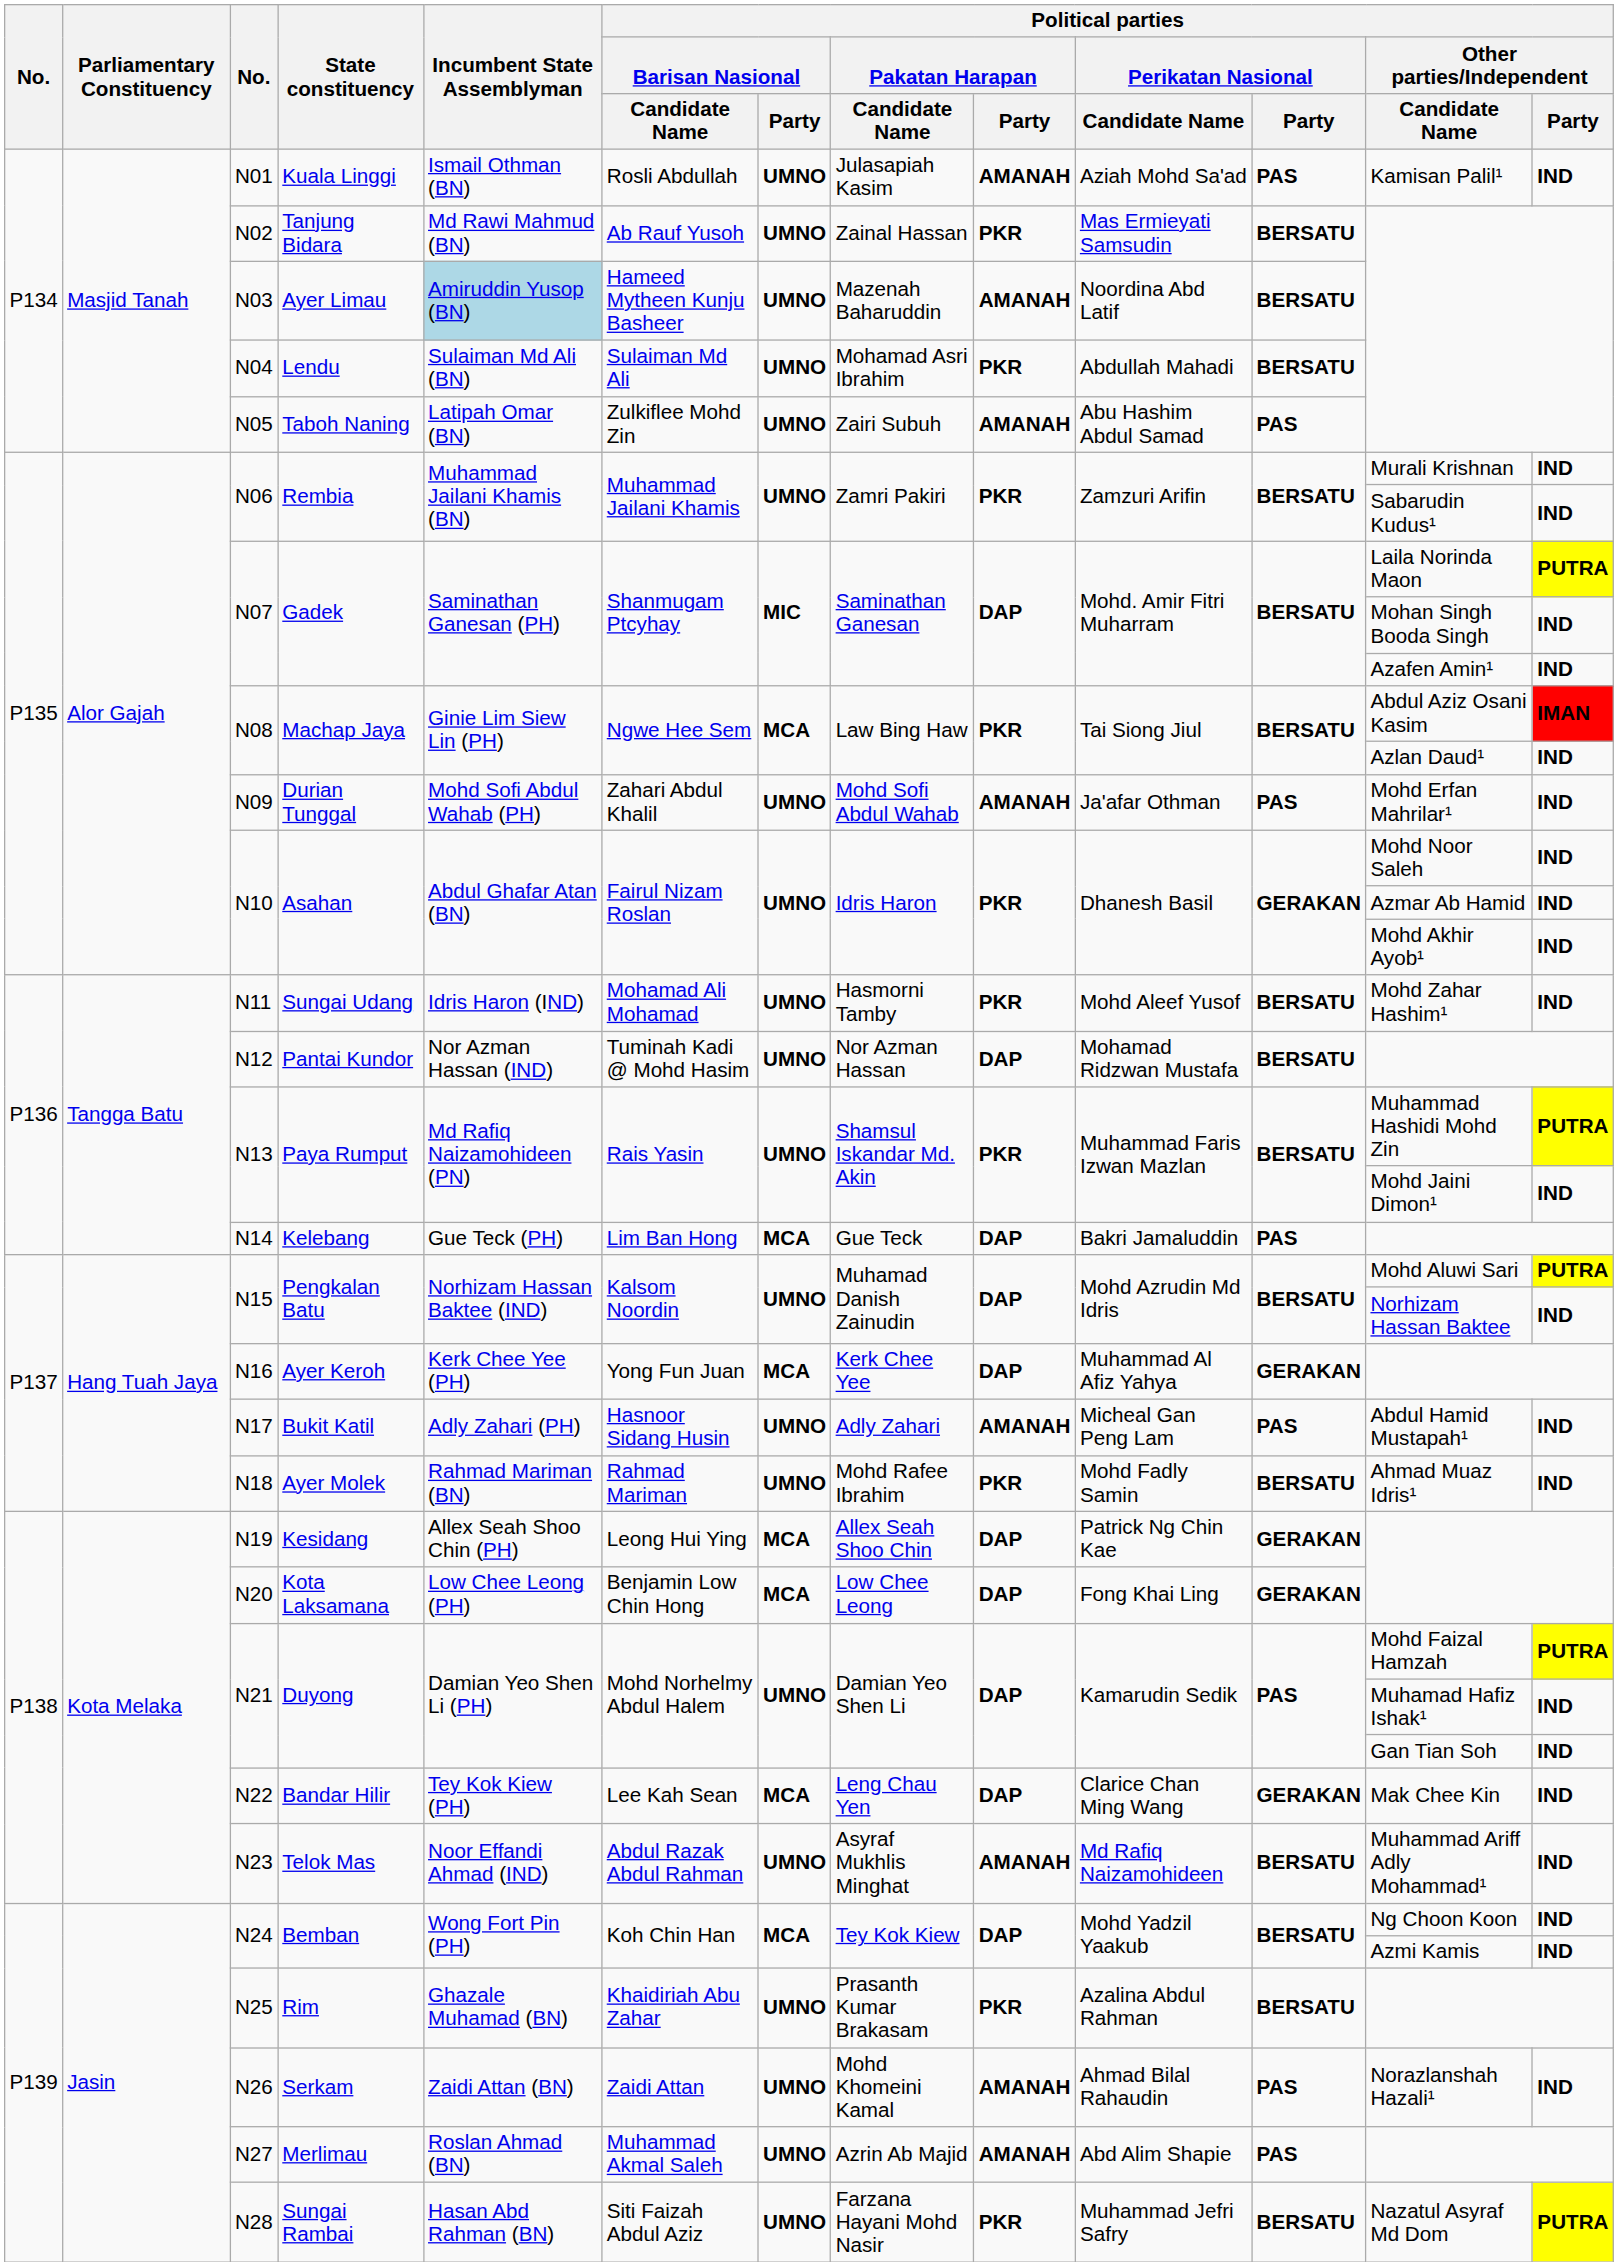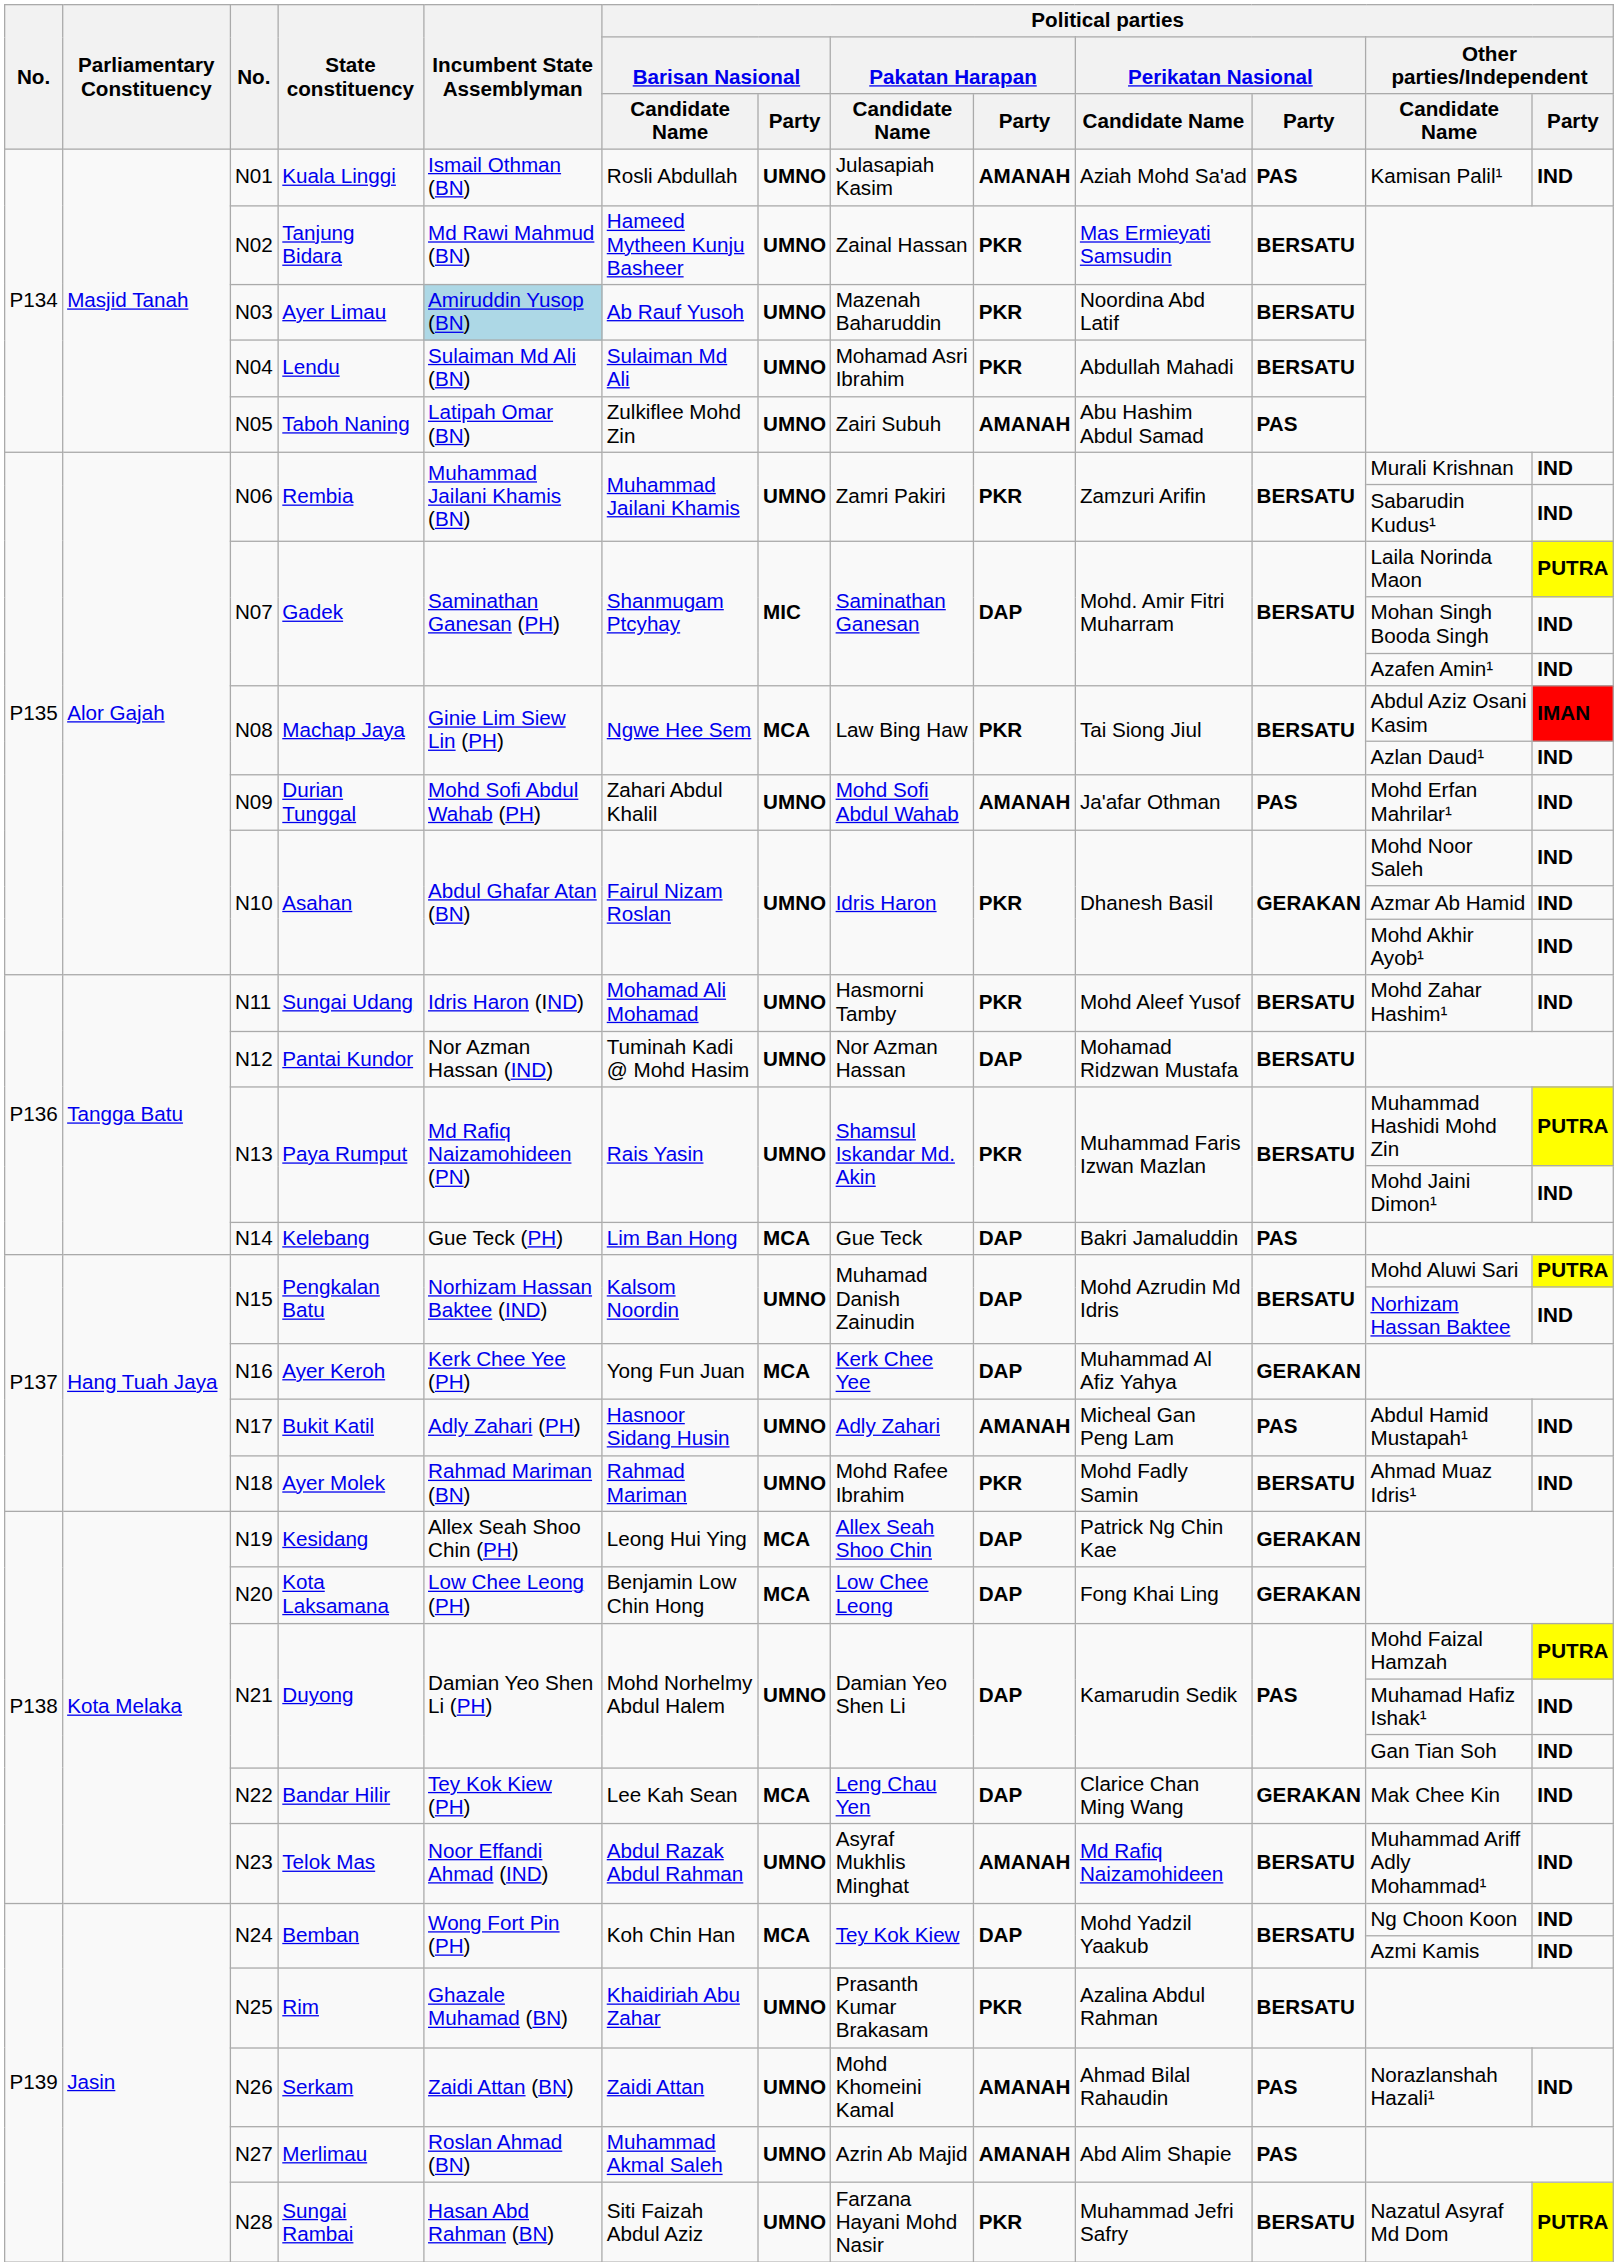(675, 233) Ab Rauf Yusoh -> (676, 244) Hameed Mytheen Kunju Basheer
(676, 300) Hameed Mytheen Kunju Basheer -> (675, 312) Ab Rauf Yusoh
(1025, 300) AMANAH -> (1000, 312) PKR
